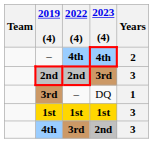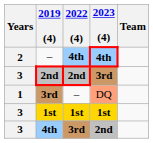columns swapped: (20, 26) <-> (133, 26)
(103, 94) no background -> (104, 94) lightsalmon background
